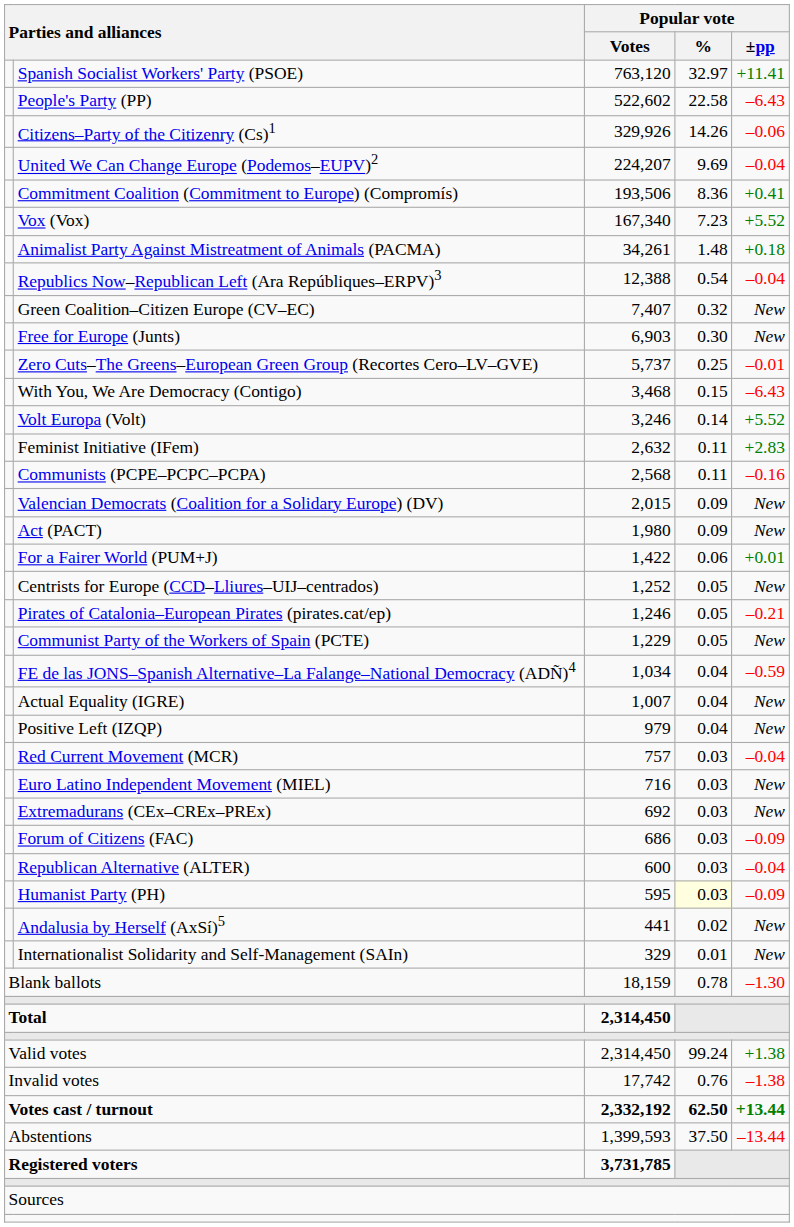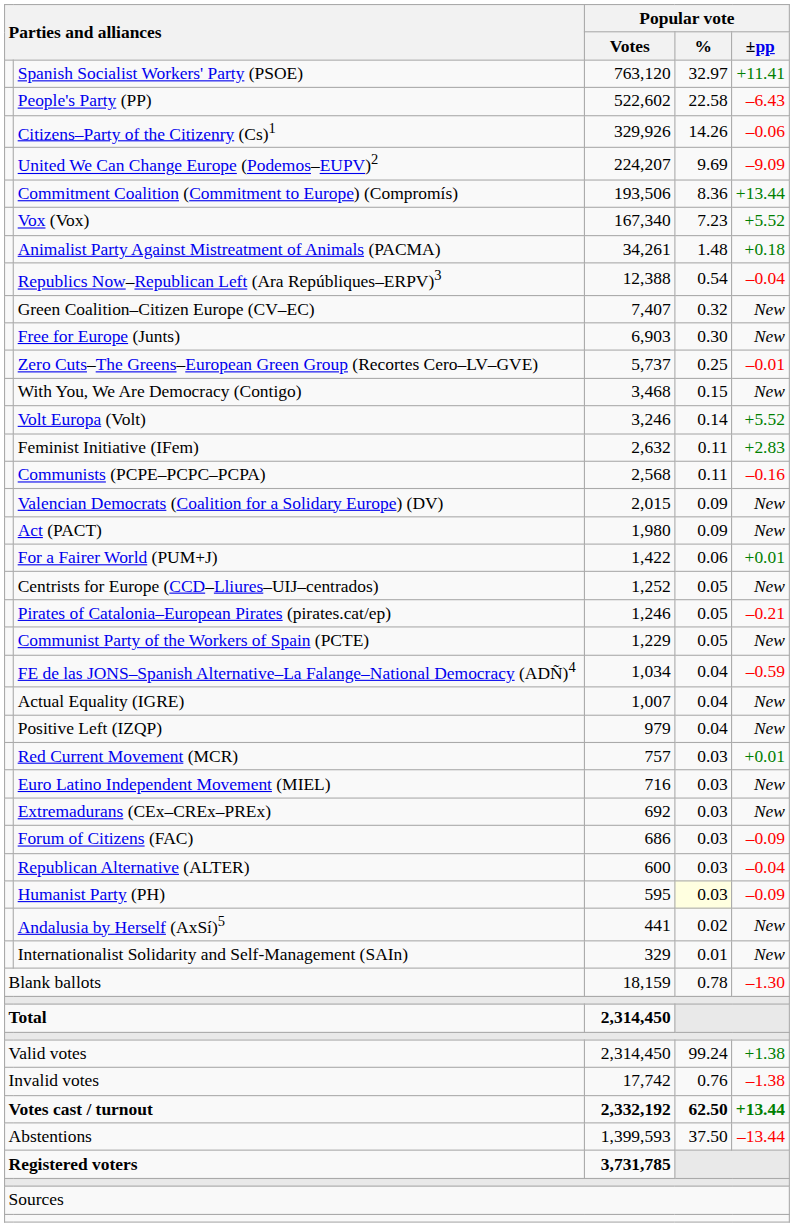(765, 163) –0.04 -> (765, 163) –9.09
(765, 193) +0.41 -> (760, 193) +13.44
(765, 392) –6.43 -> (769, 392) New
(765, 756) –0.04 -> (765, 756) +0.01
